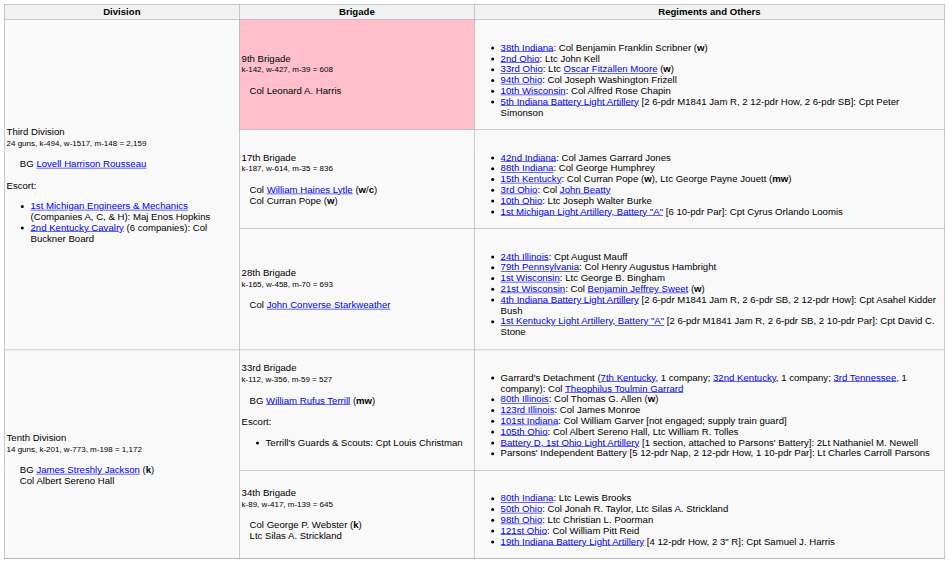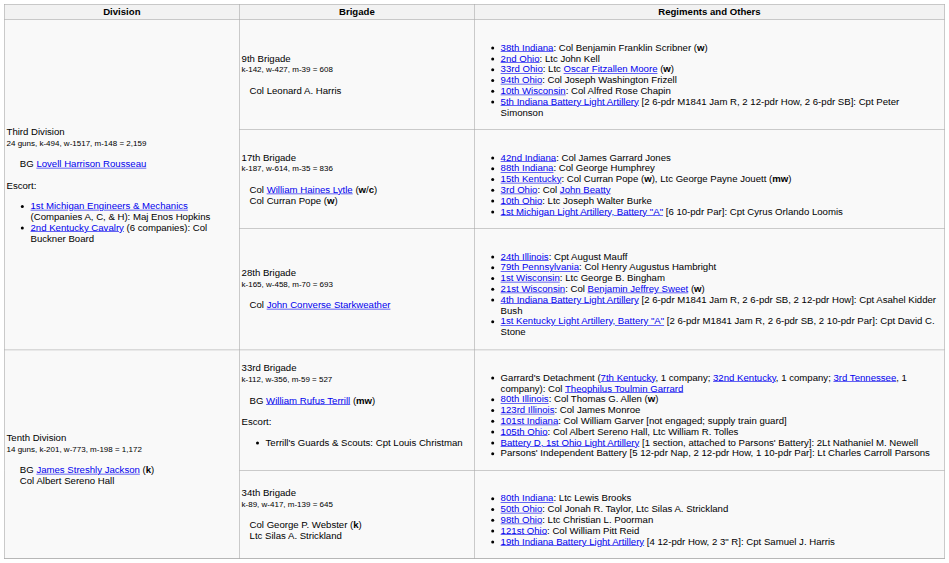(291, 74) pink background -> (291, 74) no background
